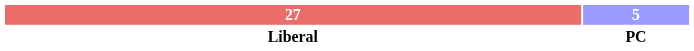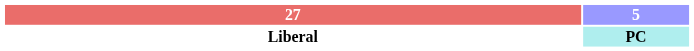(636, 36) no background -> (636, 36) paleturquoise background
